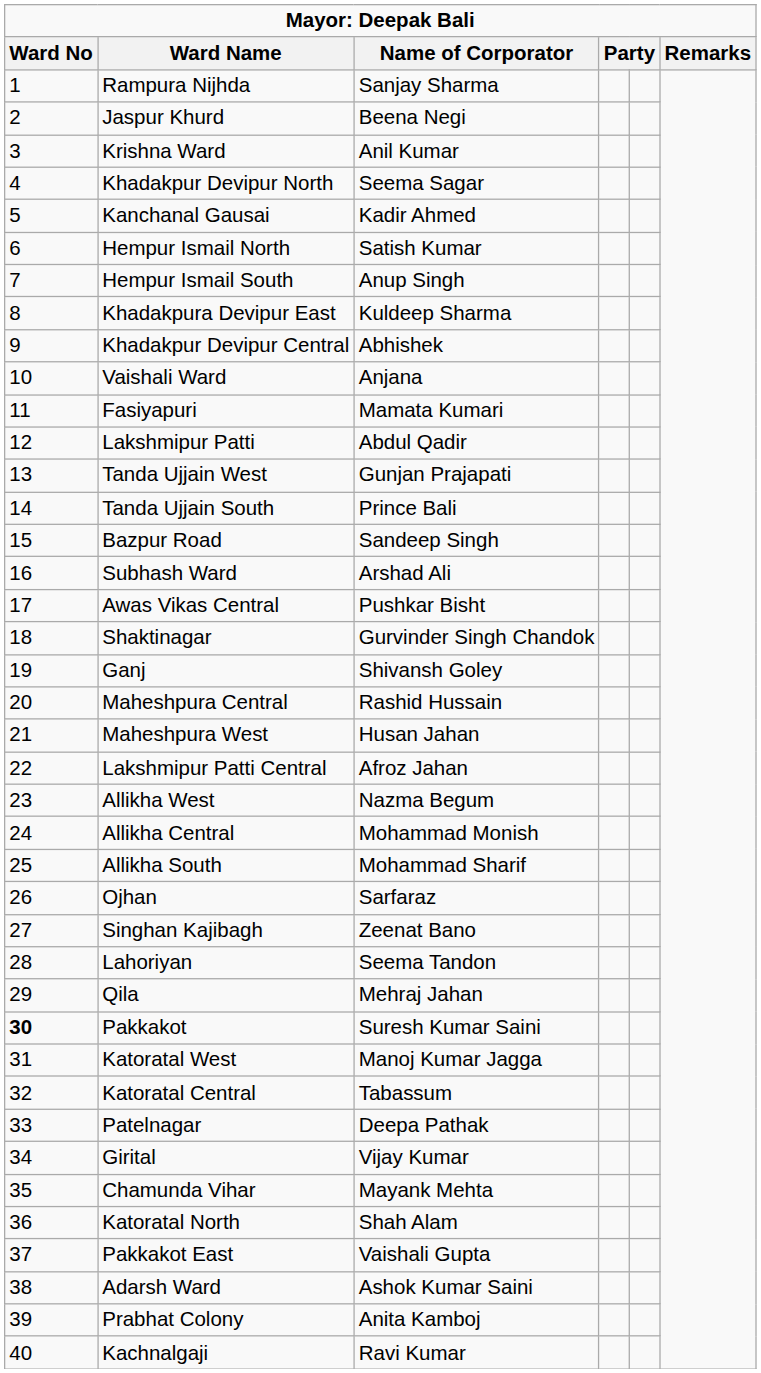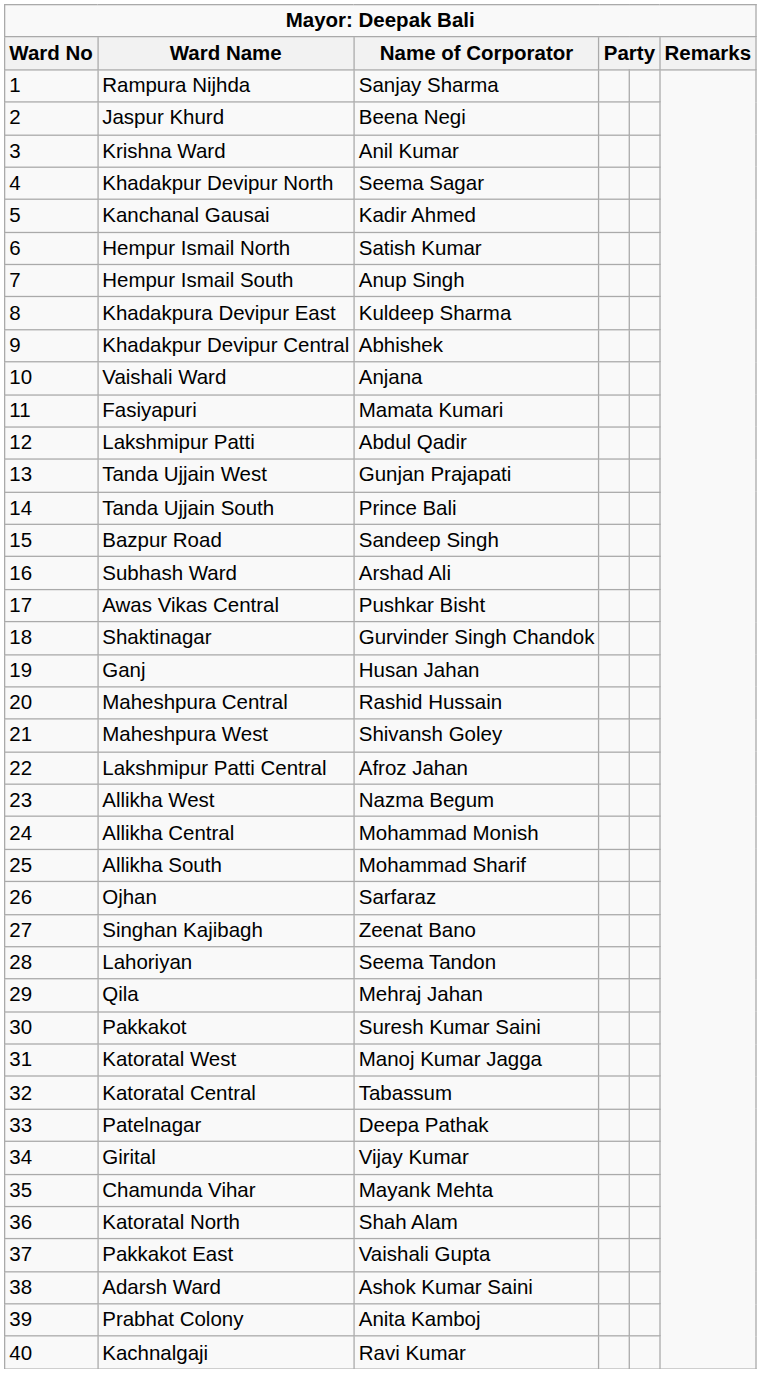(430, 670) Shivansh Goley -> (419, 670) Husan Jahan
(419, 735) Husan Jahan -> (430, 735) Shivansh Goley
(21, 1027) bold -> (21, 1027) normal
